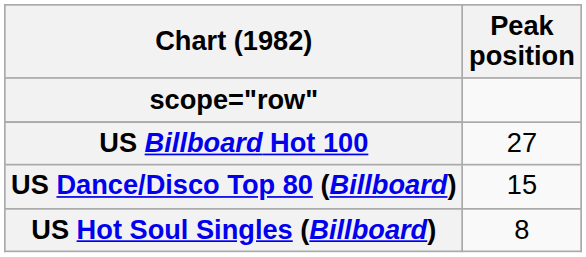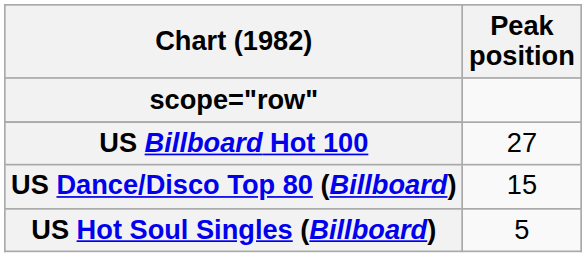(522, 229) 8 -> (522, 229) 5
